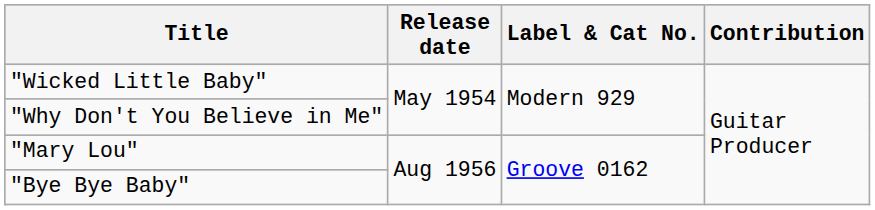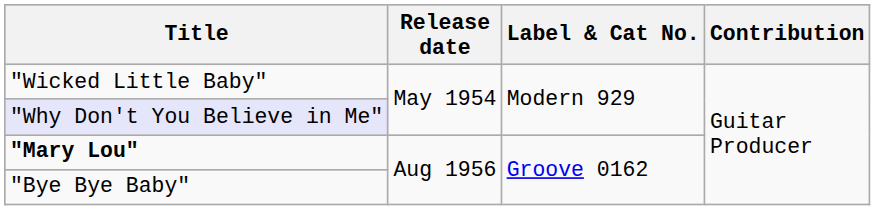(197, 117) no background -> (197, 117) lavender background
(74, 152) normal -> (74, 152) bold
